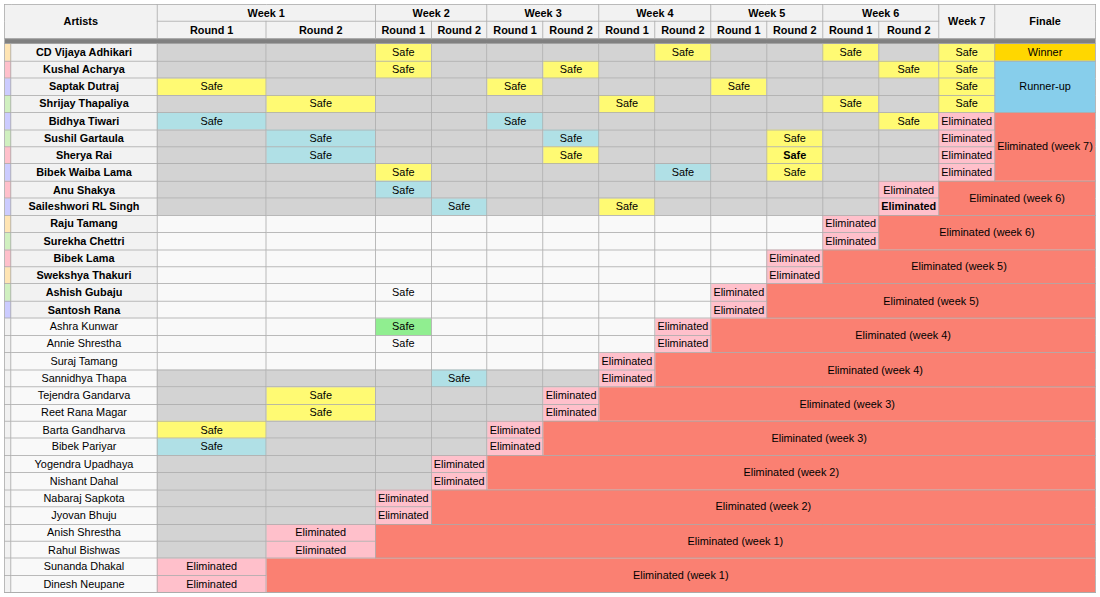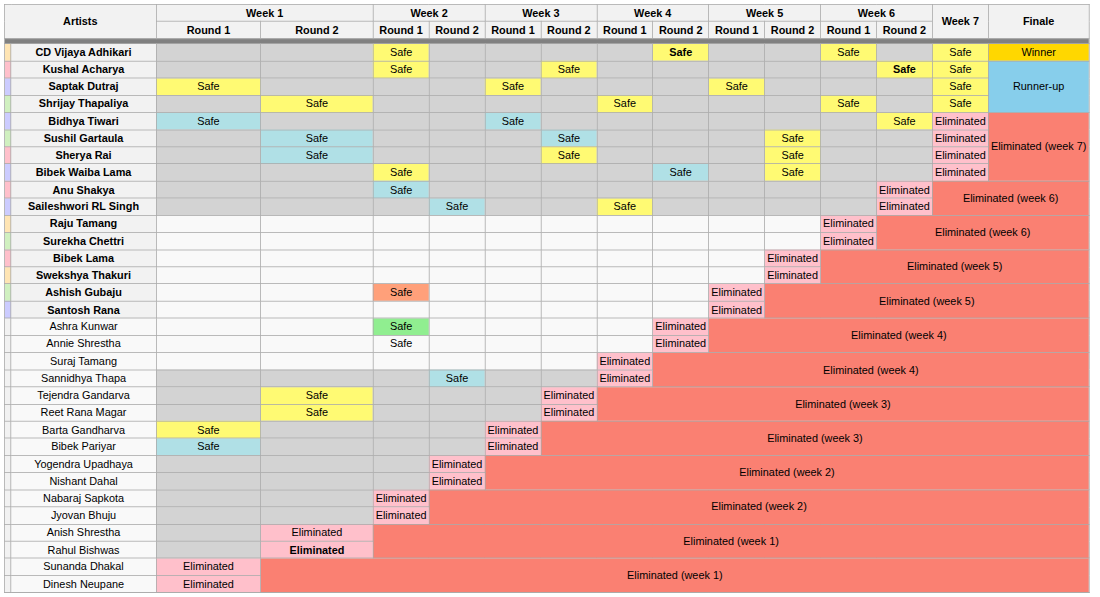(683, 52) normal -> (681, 52) bold
(909, 69) normal -> (904, 69) bold
(795, 155) bold -> (793, 155) normal
(909, 206) bold -> (904, 206) normal
(403, 292) no background -> (401, 292) lightsalmon background
(321, 549) normal -> (317, 549) bold
